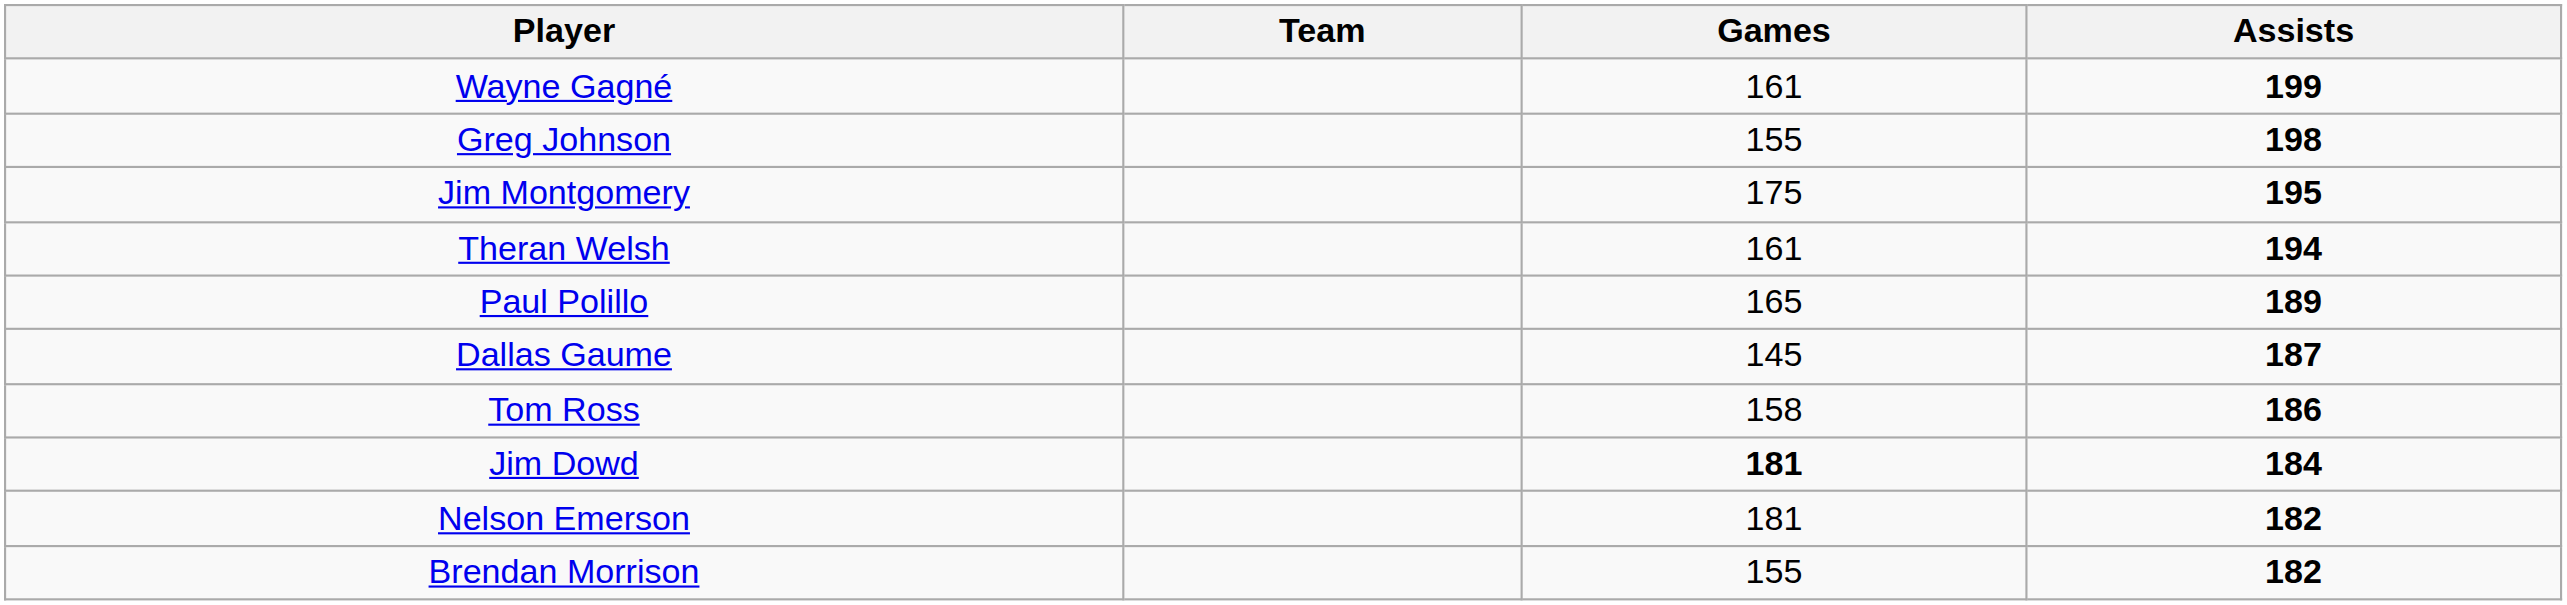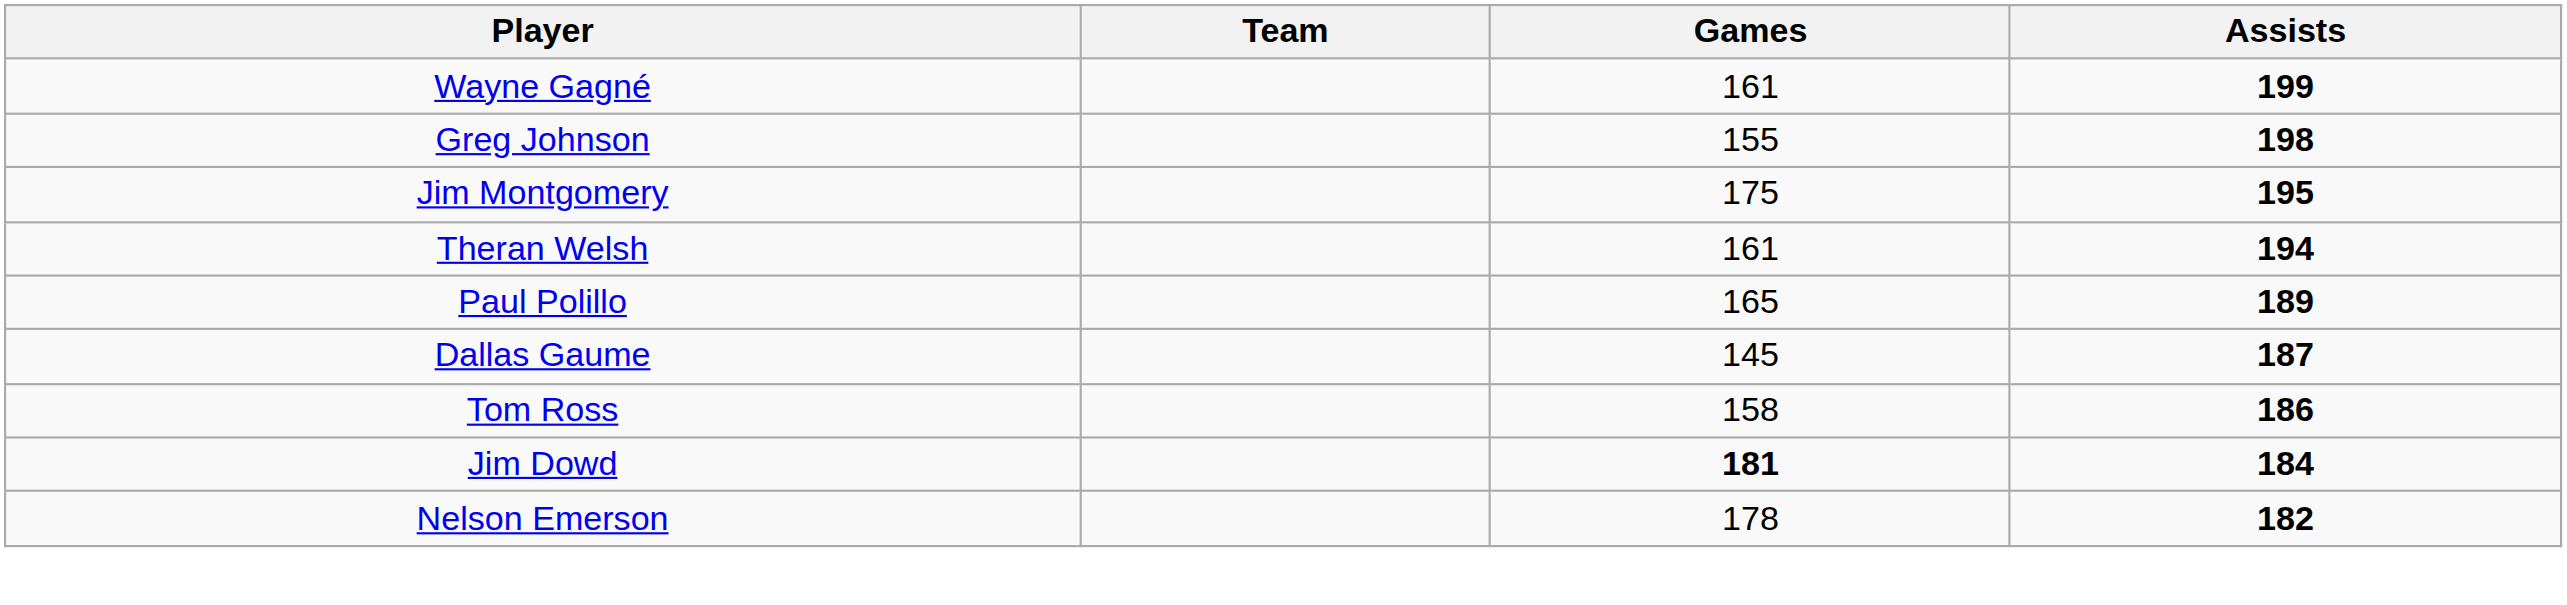(1774, 517) 181 -> (1751, 517) 178
- row: (564, 572)
